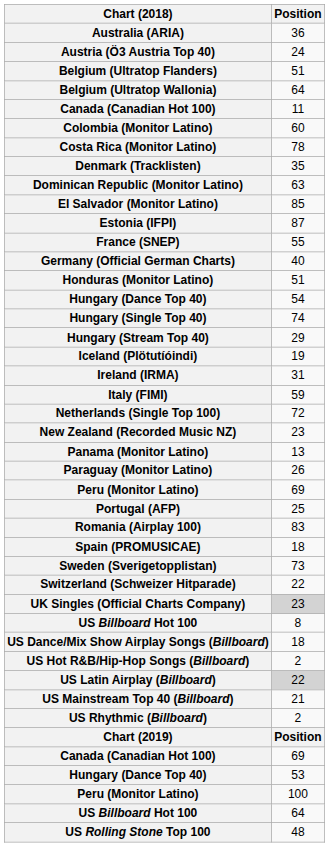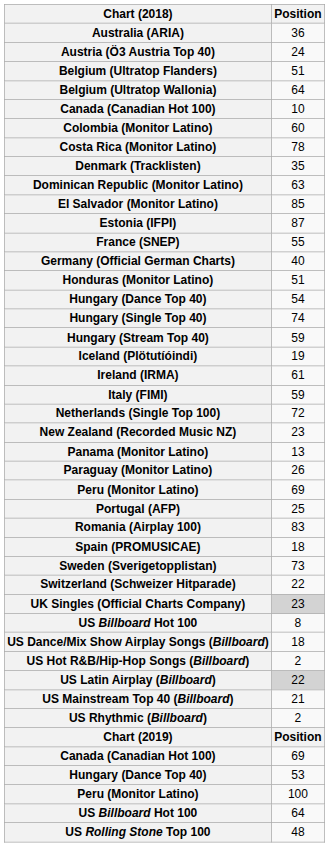(298, 109) 11 -> (298, 109) 10
(298, 337) 29 -> (298, 337) 59
(298, 375) 31 -> (298, 375) 61
